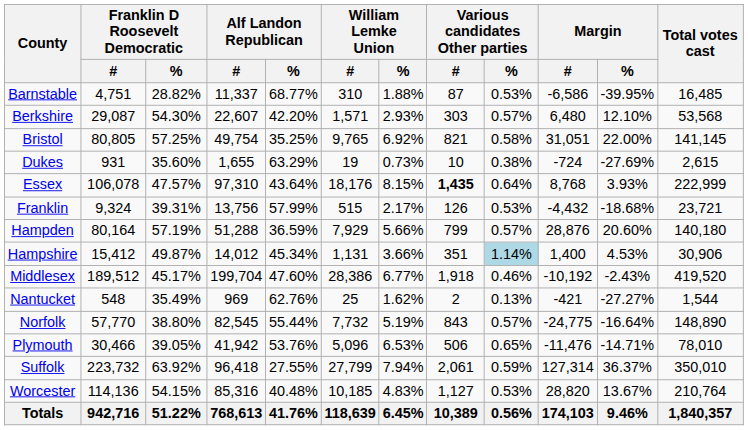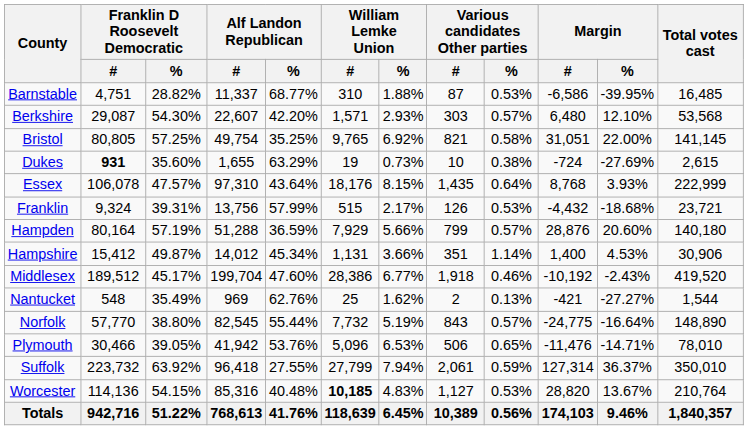(113, 162) normal -> (113, 162) bold
(456, 185) bold -> (456, 185) normal
(511, 253) lightblue background -> (511, 253) no background
(350, 390) normal -> (350, 390) bold
